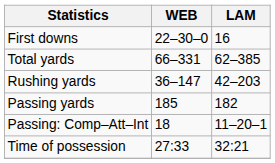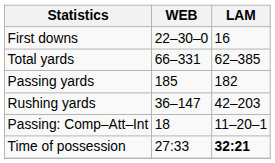rows swapped: (52, 81) <-> (51, 103)
(232, 147) normal -> (232, 147) bold
